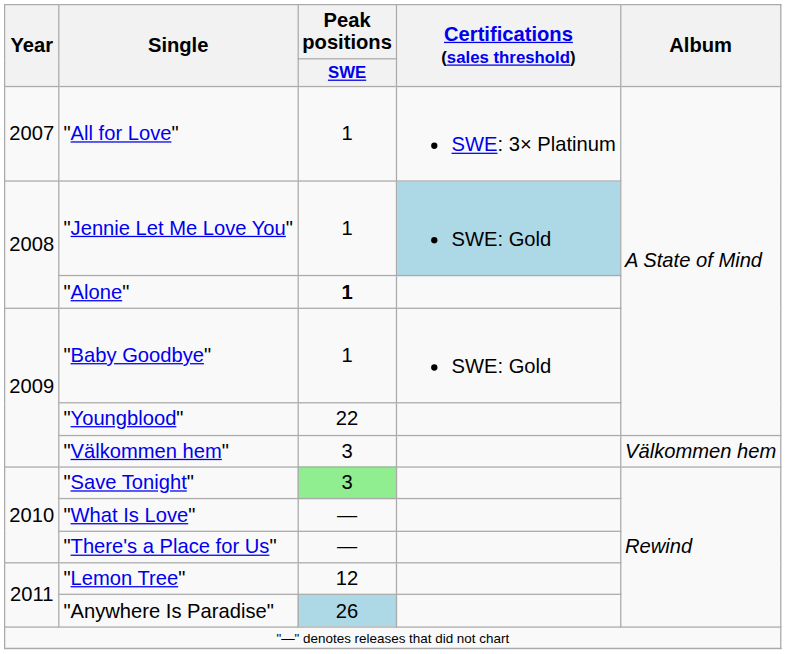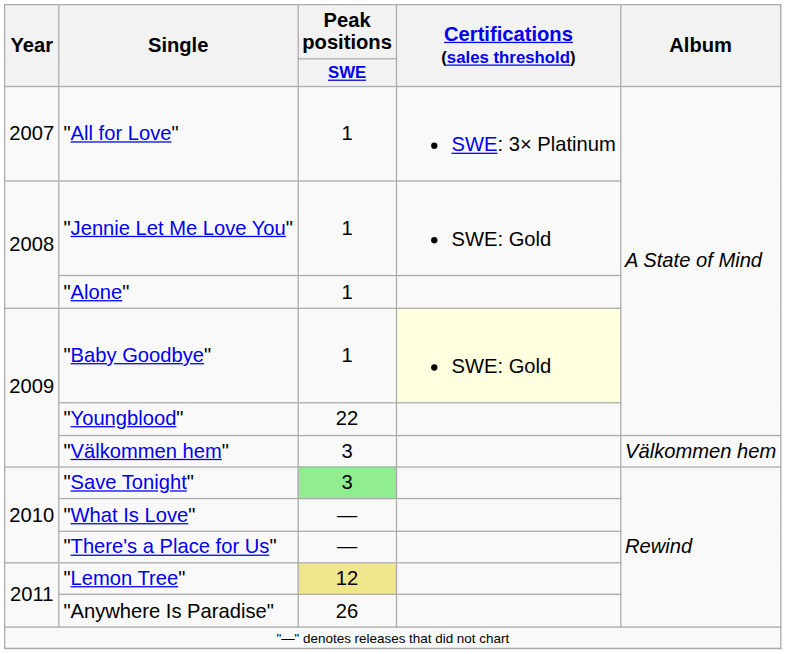(508, 240) lightblue background -> (508, 240) no background
(347, 291) bold -> (347, 291) normal
(508, 367) no background -> (508, 367) lightyellow background
(347, 578) no background -> (347, 578) khaki background
(347, 610) lightblue background -> (347, 610) no background
